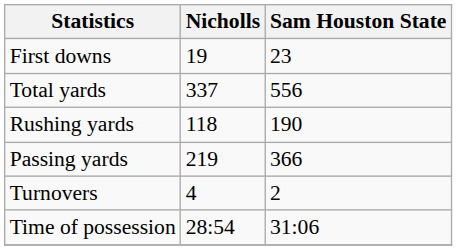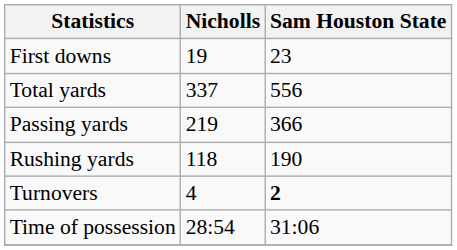rows swapped: (72, 124) <-> (69, 158)
(275, 192) normal -> (275, 192) bold
